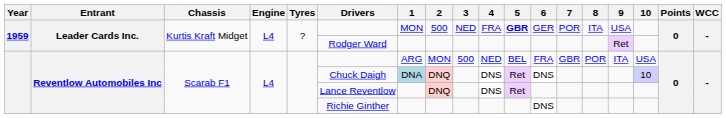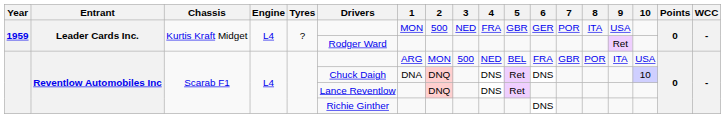(517, 28) bold -> (517, 28) normal
(412, 75) lightblue background -> (412, 75) no background
